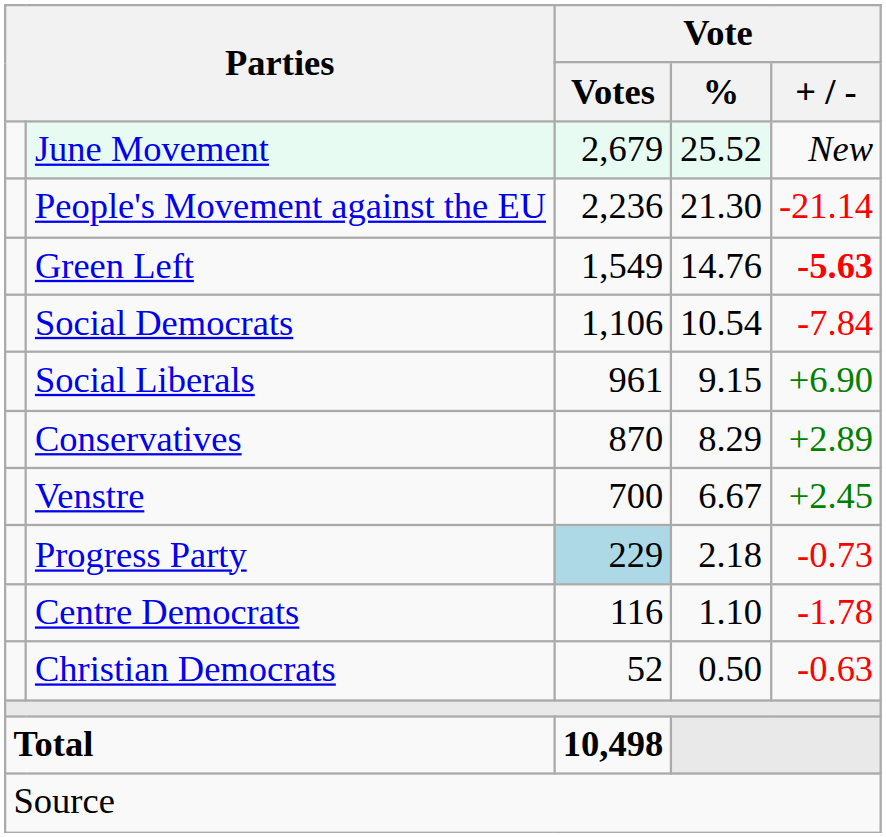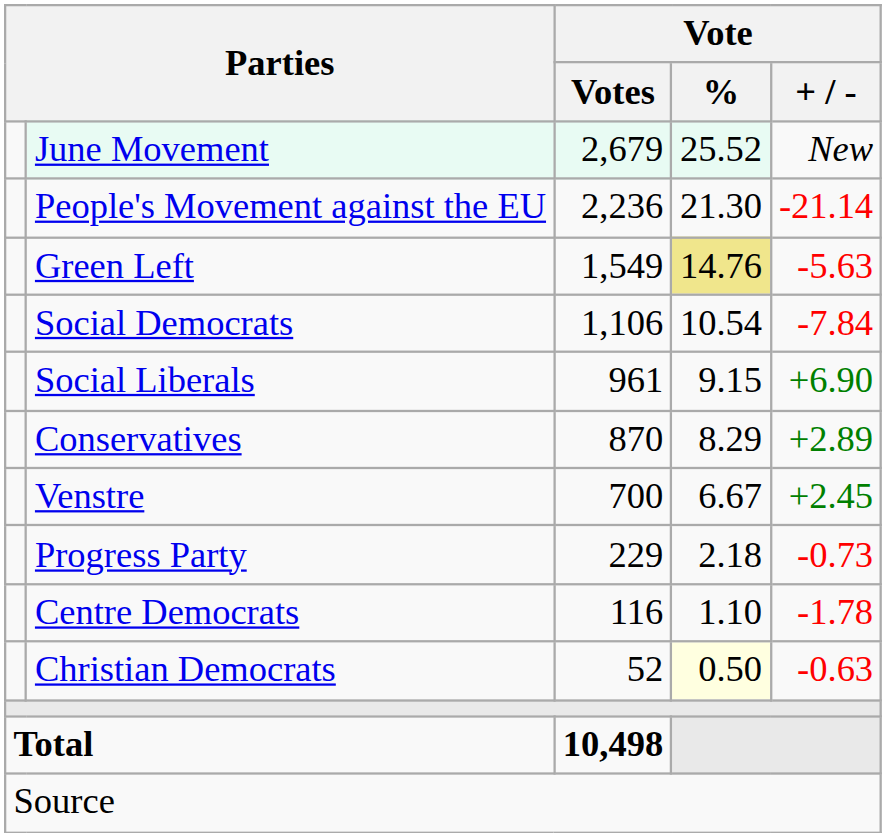(721, 264) no background -> (721, 264) khaki background
(835, 264) bold -> (835, 264) normal
(636, 554) lightblue background -> (636, 554) no background
(730, 669) no background -> (730, 669) lightyellow background
